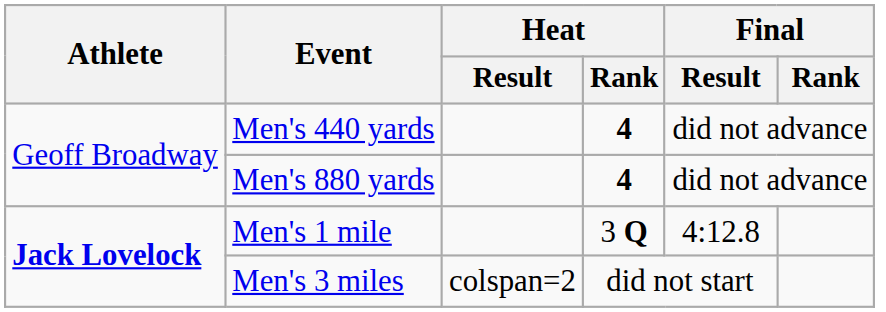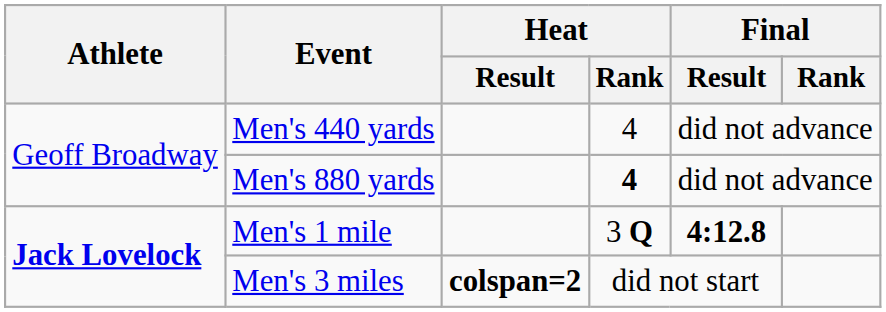(624, 129) bold -> (629, 129) normal
(721, 230) normal -> (726, 230) bold
(512, 281) normal -> (515, 281) bold
